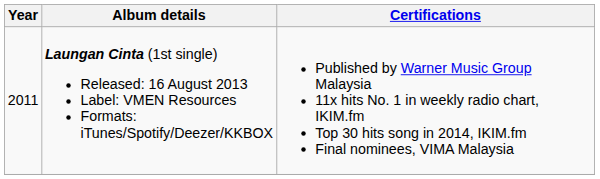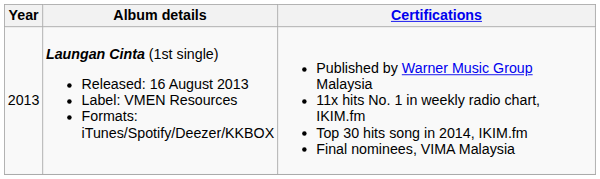(23, 100) 2011 -> (24, 100) 2013
